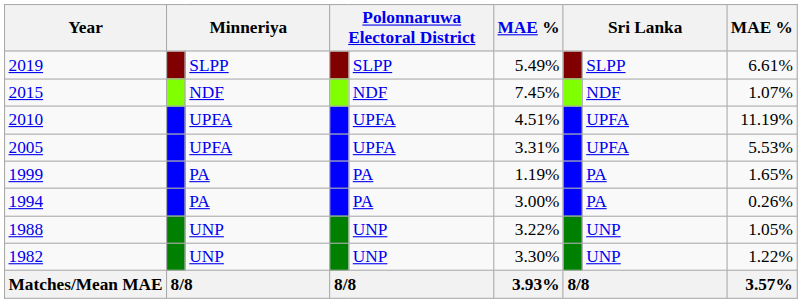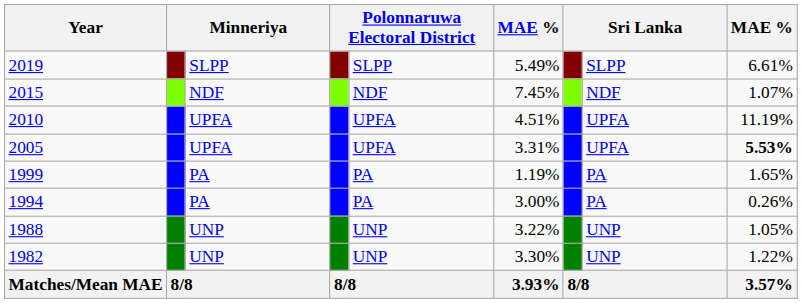(770, 147) normal -> (769, 147) bold
